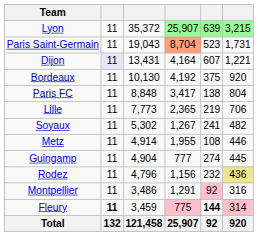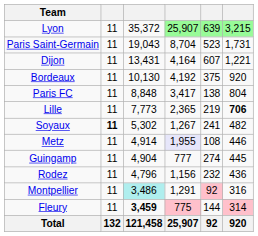(183, 45) lightsalmon background -> (183, 45) no background
(112, 61) lavender background -> (112, 61) no background
(238, 110) normal -> (238, 110) bold
(112, 126) normal -> (112, 126) bold
(183, 142) no background -> (183, 142) lavender background
(238, 175) khaki background -> (238, 175) no background
(144, 191) no background -> (144, 191) paleturquoise background
(112, 207) bold -> (112, 207) normal
(144, 207) normal -> (144, 207) bold
(212, 207) bold -> (212, 207) normal
